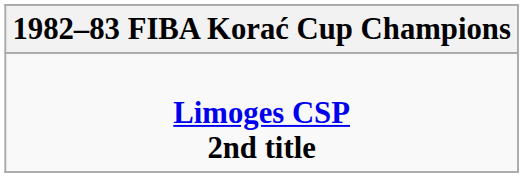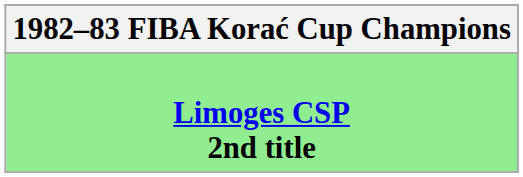(262, 129) no background -> (262, 129) lightgreen background
